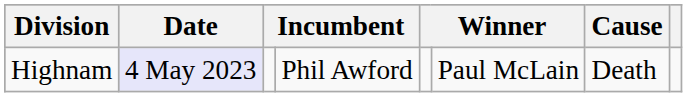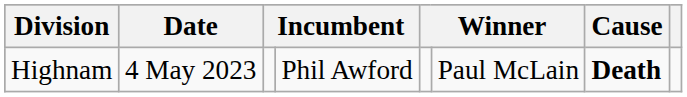(191, 69) lavender background -> (191, 69) no background
(624, 69) normal -> (626, 69) bold
